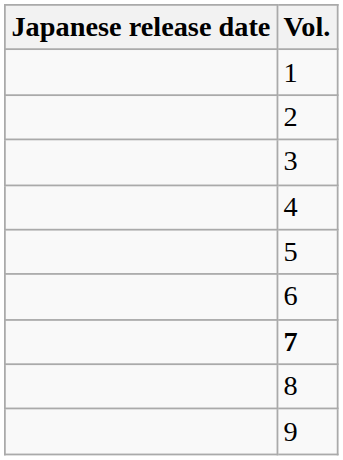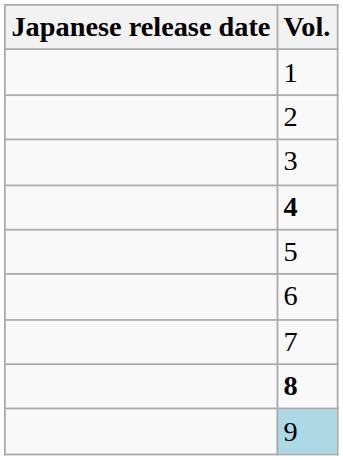(291, 206) normal -> (291, 206) bold
(291, 341) bold -> (291, 341) normal
(291, 386) normal -> (291, 386) bold
(291, 431) no background -> (291, 431) lightblue background
